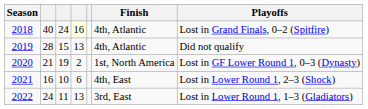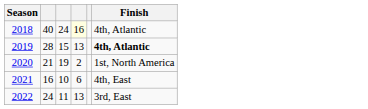- column: (270, 12)
(120, 46) normal -> (122, 46) bold
